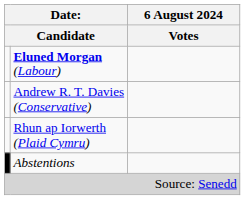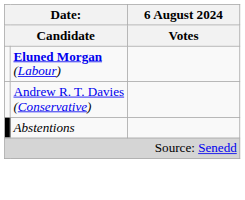- row: (60, 135)
